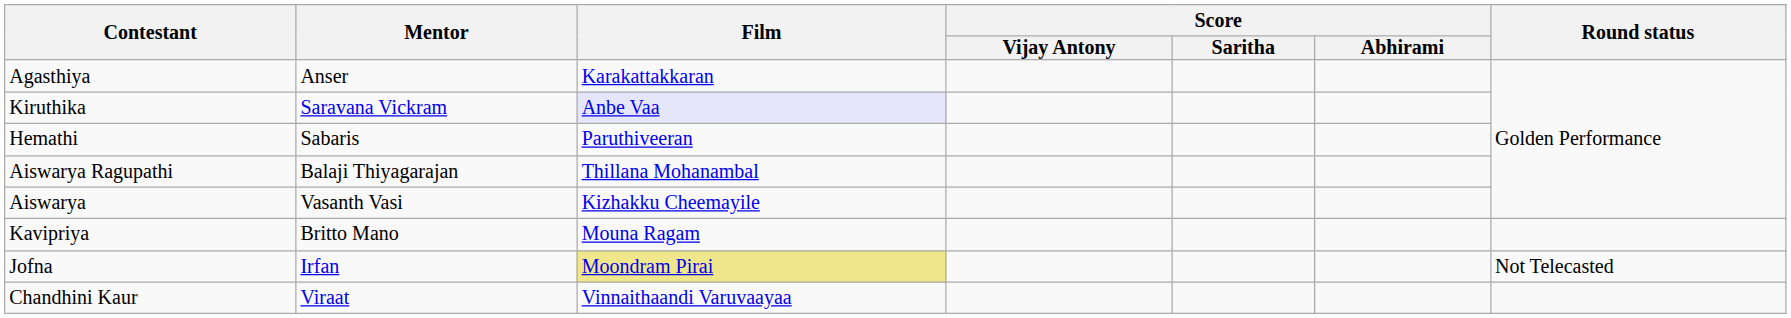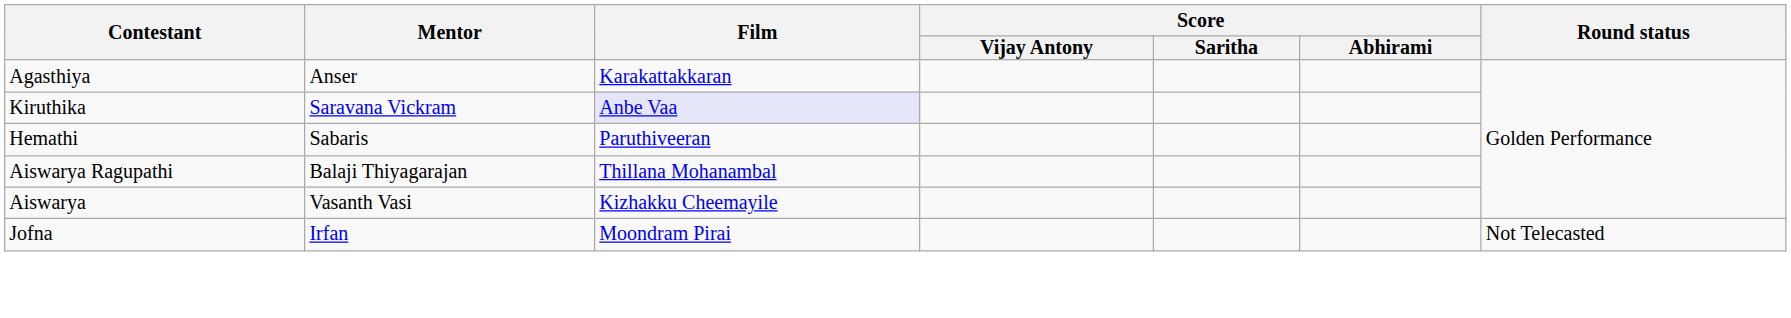- row: (49, 234)
(647, 266) khaki background -> (665, 234) no background
- row: (73, 297)
